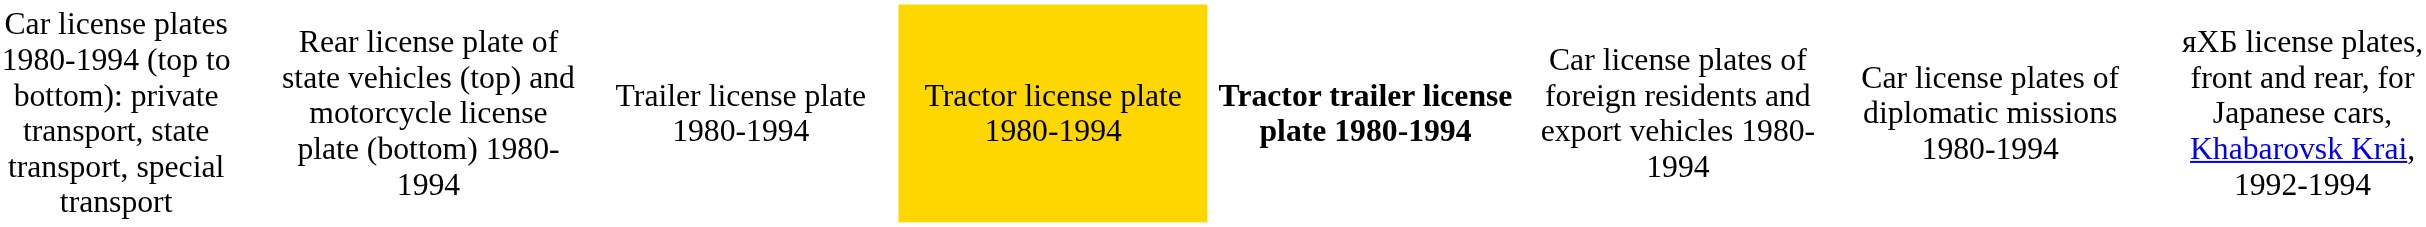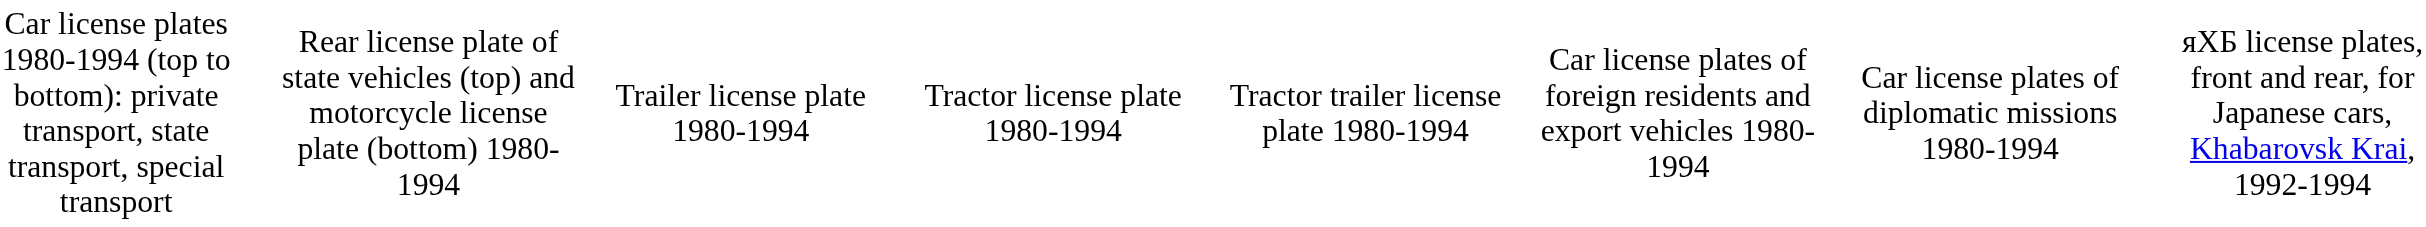(1053, 112) gold background -> (1053, 112) no background
(1366, 112) bold -> (1366, 112) normal
